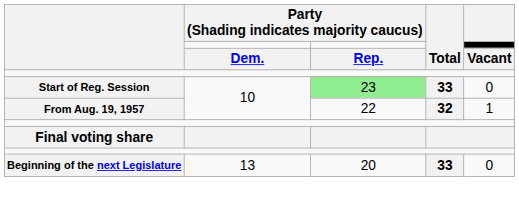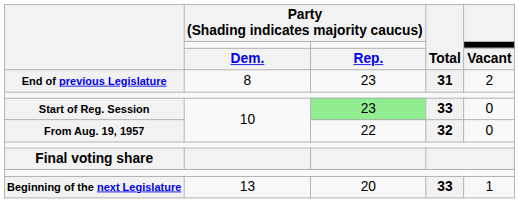+ row: (94, 81)
(489, 109) 1 -> (489, 130) 0
(489, 165) 0 -> (489, 187) 1
